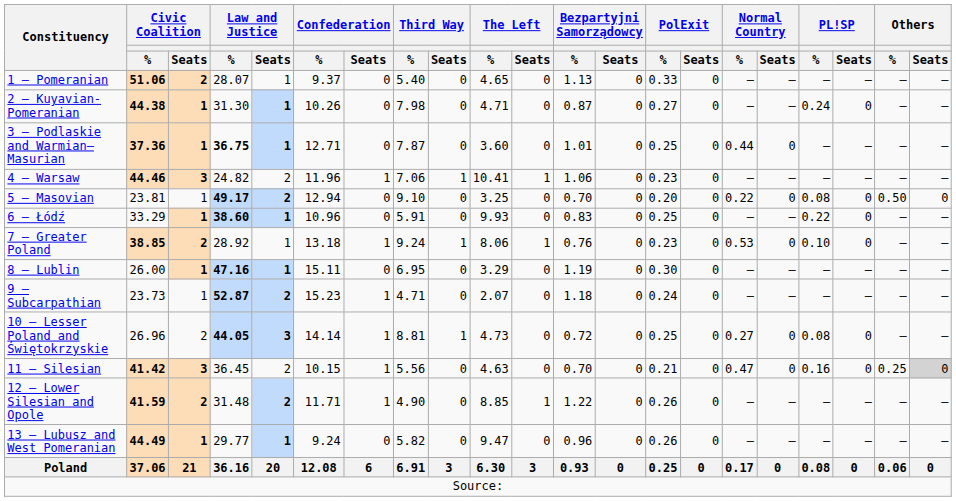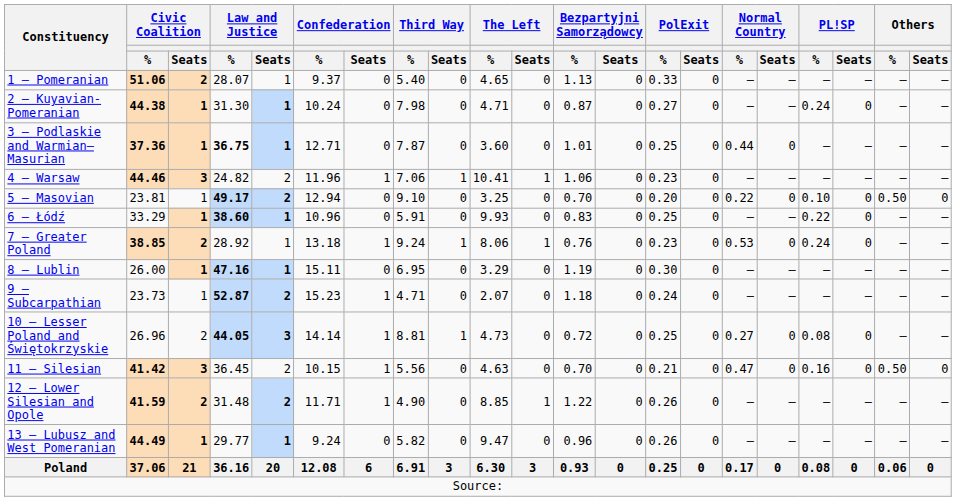(323, 106) 10.26 -> (323, 106) 10.24
(816, 198) 0.08 -> (816, 198) 0.10
(816, 244) 0.10 -> (816, 244) 0.24
(892, 369) 0.25 -> (892, 369) 0.50
(945, 369) lightgrey background -> (945, 369) no background
